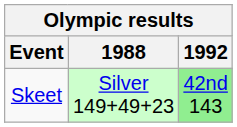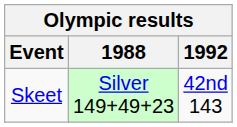(206, 95) lightgreen background -> (206, 95) no background
